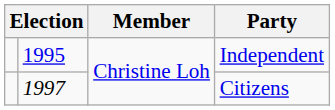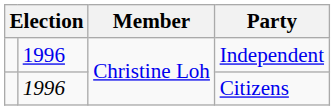(44, 54) 1995 -> (44, 54) 1996
(44, 88) 1997 -> (44, 88) 1996
